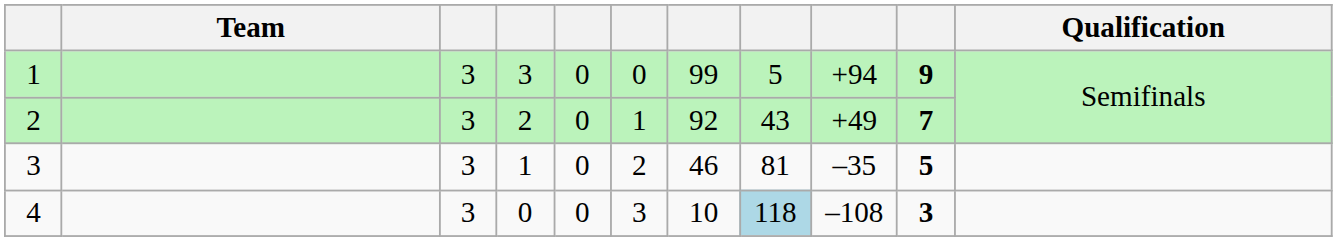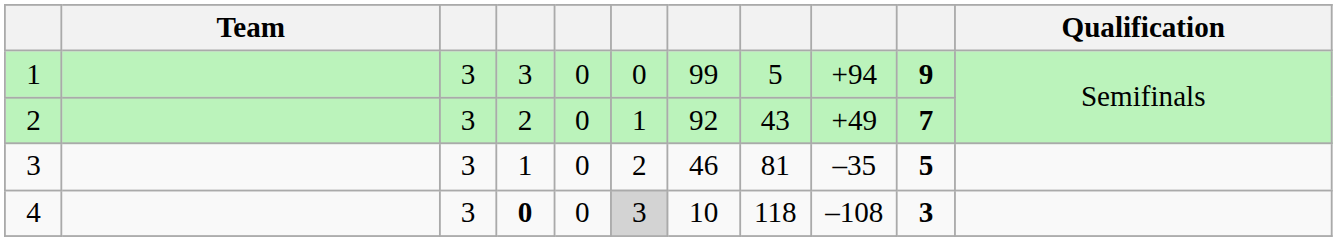(525, 212) normal -> (525, 212) bold
(639, 212) no background -> (639, 212) lightgrey background
(775, 212) lightblue background -> (775, 212) no background
